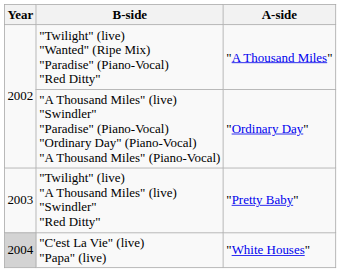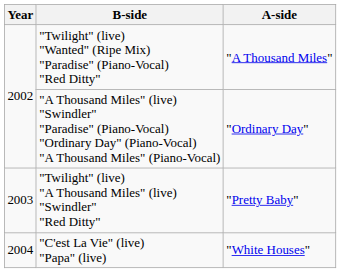(20, 250) lightgrey background -> (20, 250) no background
